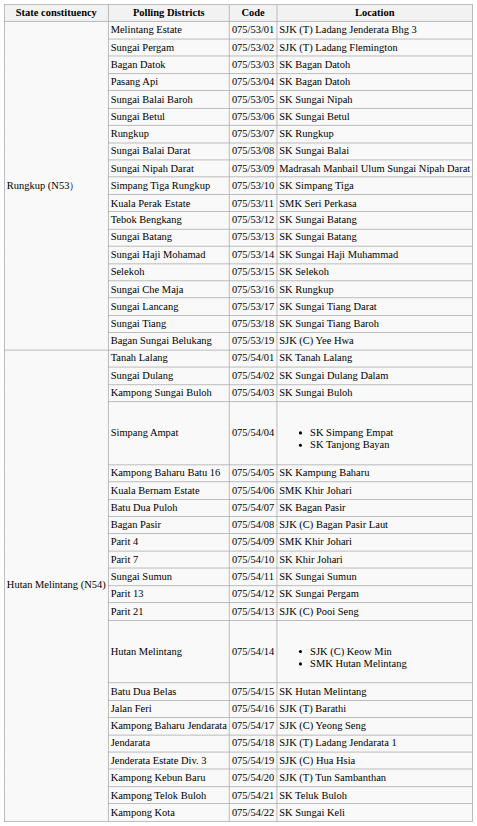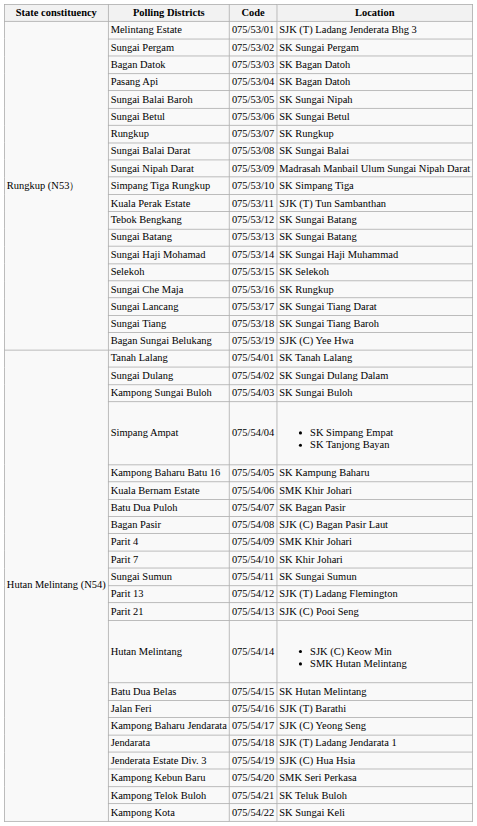(338, 47) SJK (T) Ladang Flemington -> (319, 47) SK Sungai Pergam
(318, 202) SMK Seri Perkasa -> (333, 202) SJK (T) Tun Sambanthan
(319, 593) SK Sungai Pergam -> (338, 593) SJK (T) Ladang Flemington
(333, 777) SJK (T) Tun Sambanthan -> (318, 777) SMK Seri Perkasa
